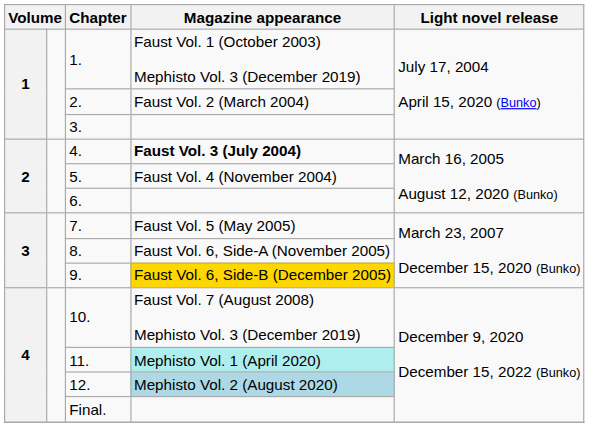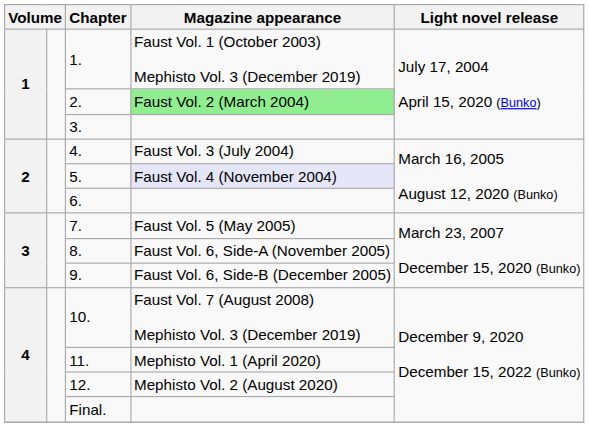(221, 102) no background -> (221, 102) lightgreen background
(218, 151) bold -> (214, 151) normal
(235, 176) no background -> (235, 176) lavender background
(262, 275) gold background -> (262, 275) no background
(227, 360) paleturquoise background -> (227, 360) no background
(236, 385) lightblue background -> (236, 385) no background
